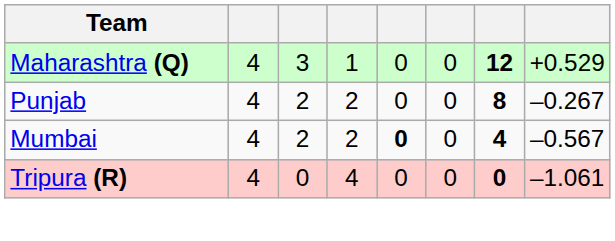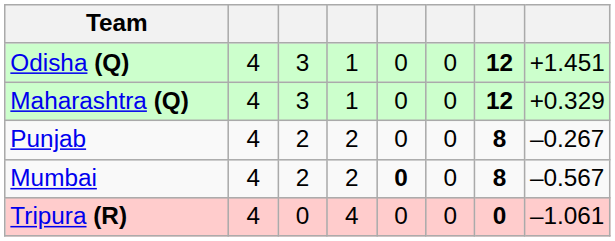+ row: (70, 62)
(567, 62) +0.529 -> (567, 100) +0.329
(499, 139) 4 -> (499, 178) 8
